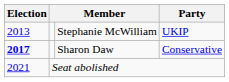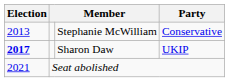(175, 31) UKIP -> (192, 31) Conservative
(192, 49) Conservative -> (175, 49) UKIP
